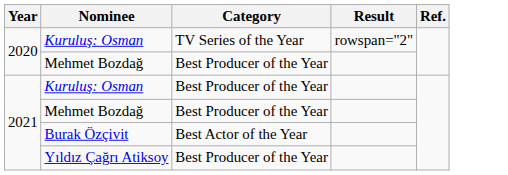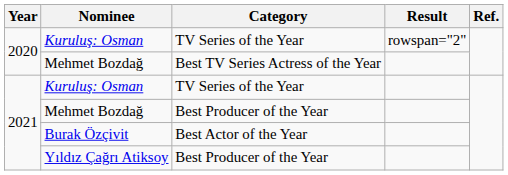(252, 63) Best Producer of the Year -> (278, 63) Best TV Series Actress of the Year
(252, 87) Best Producer of the Year -> (239, 87) TV Series of the Year
